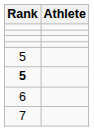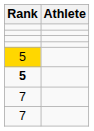(23, 57) no background -> (23, 57) gold background
(23, 96) 6 -> (23, 96) 7
